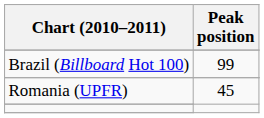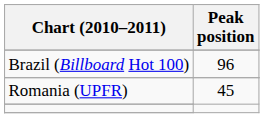(226, 63) 99 -> (226, 63) 96
